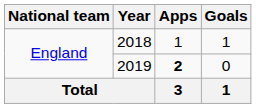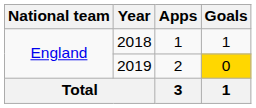(178, 66) bold -> (178, 66) normal
(226, 66) no background -> (226, 66) gold background
